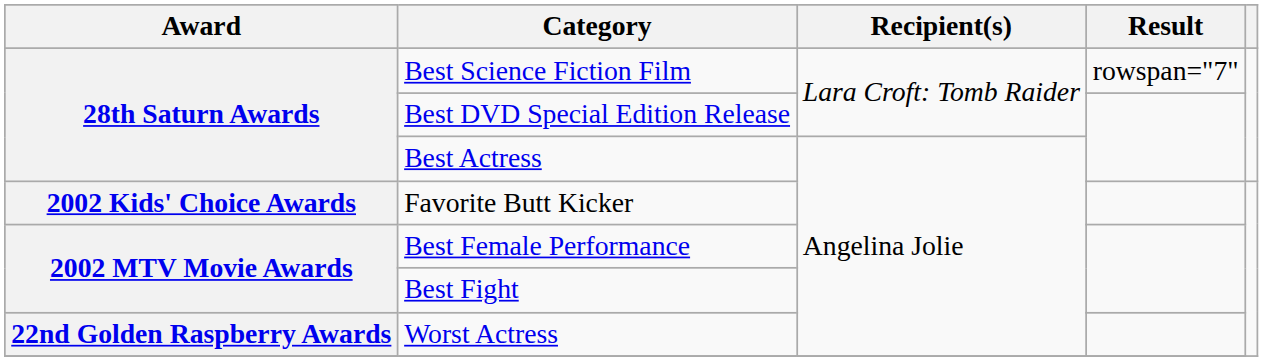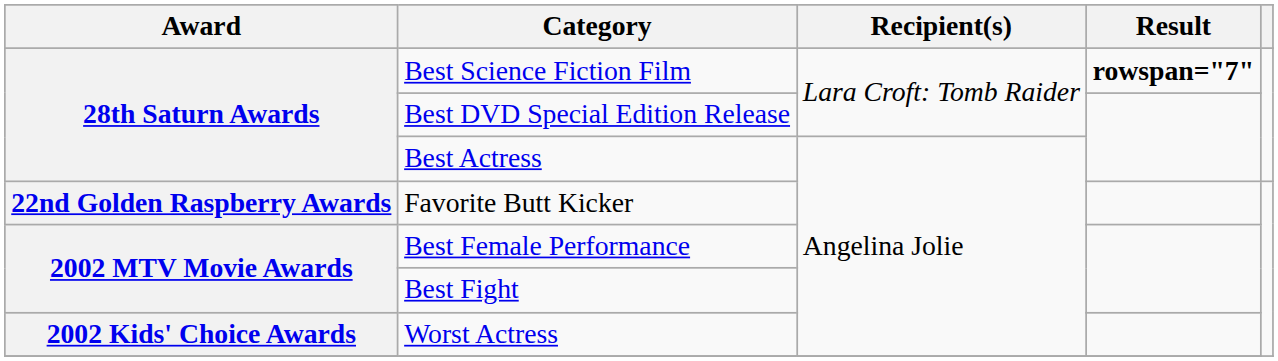(1166, 70) normal -> (1173, 70) bold
(201, 202) 2002 Kids' Choice Awards -> (201, 202) 22nd Golden Raspberry Awards
(201, 333) 22nd Golden Raspberry Awards -> (201, 333) 2002 Kids' Choice Awards
